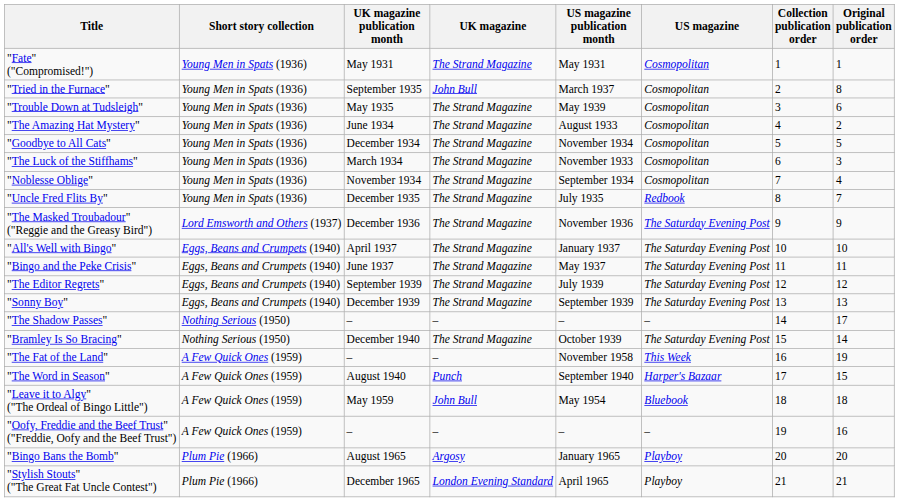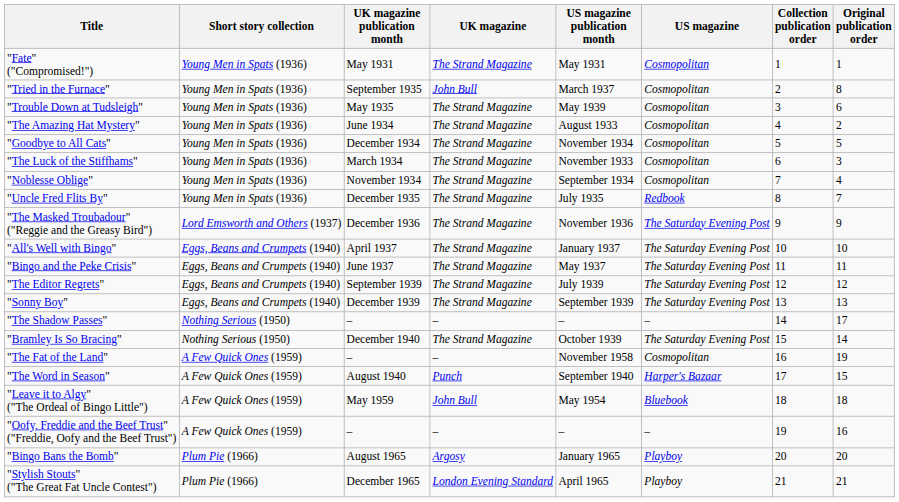(668, 357) This Week -> (677, 357) Cosmopolitan
